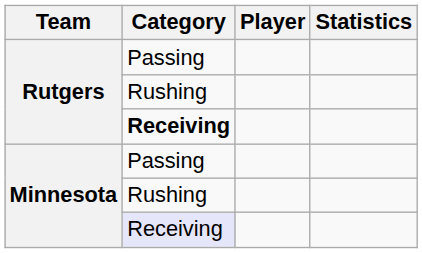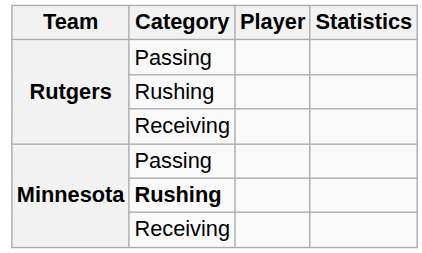(179, 126) bold -> (182, 126) normal
(167, 195) normal -> (178, 195) bold
(175, 229) lavender background -> (182, 229) no background
